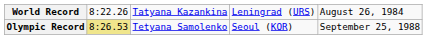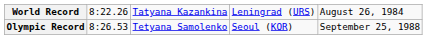(109, 27) khaki background -> (109, 27) no background
